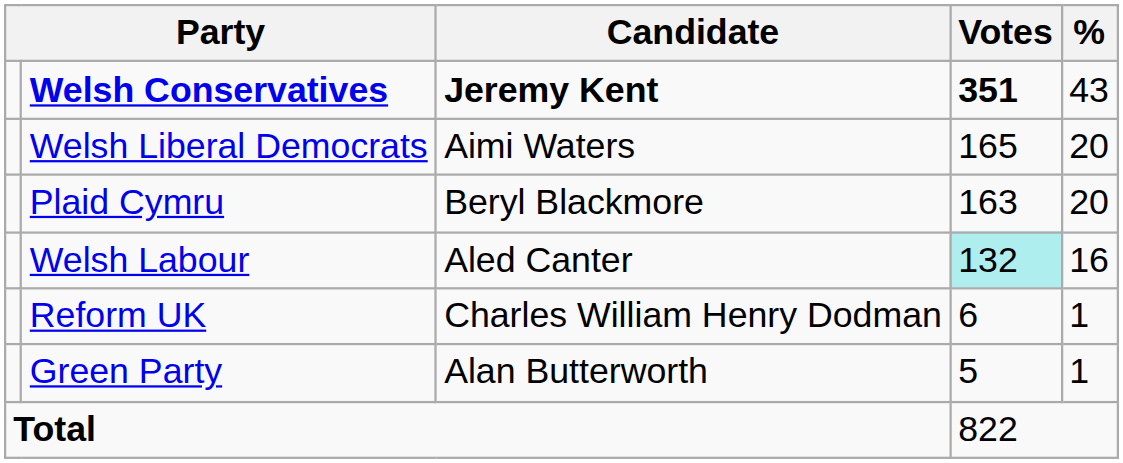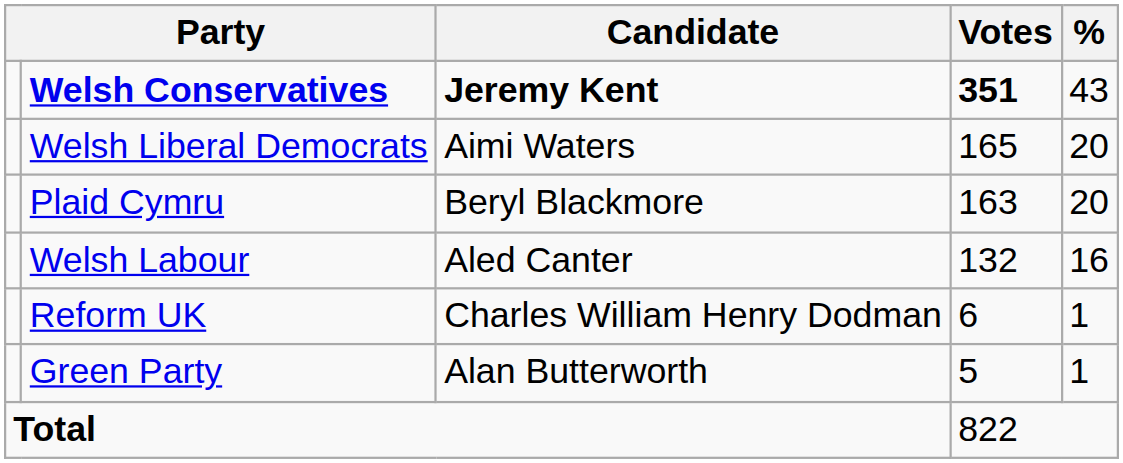(988, 259) paleturquoise background -> (988, 259) no background
